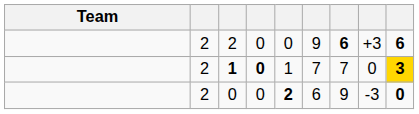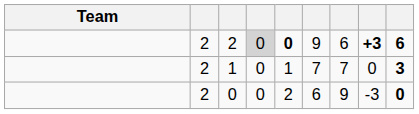(260, 43) no background -> (260, 43) lightgrey background
(288, 43) normal -> (288, 43) bold
(344, 43) bold -> (344, 43) normal
(372, 43) normal -> (372, 43) bold
(232, 69) bold -> (232, 69) normal
(260, 69) bold -> (260, 69) normal
(400, 69) gold background -> (400, 69) no background
(288, 95) bold -> (288, 95) normal
